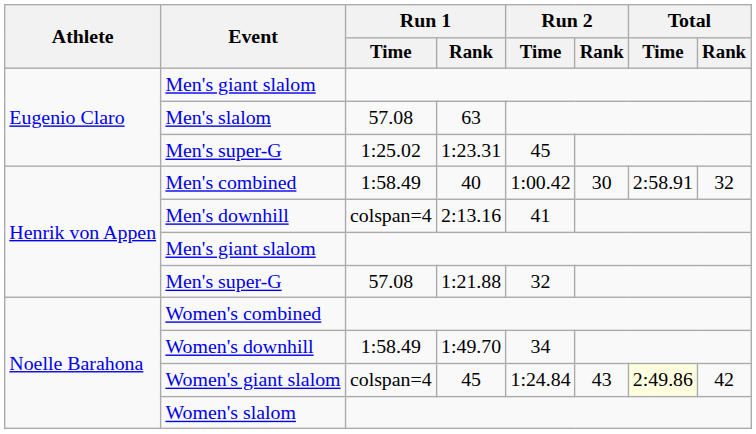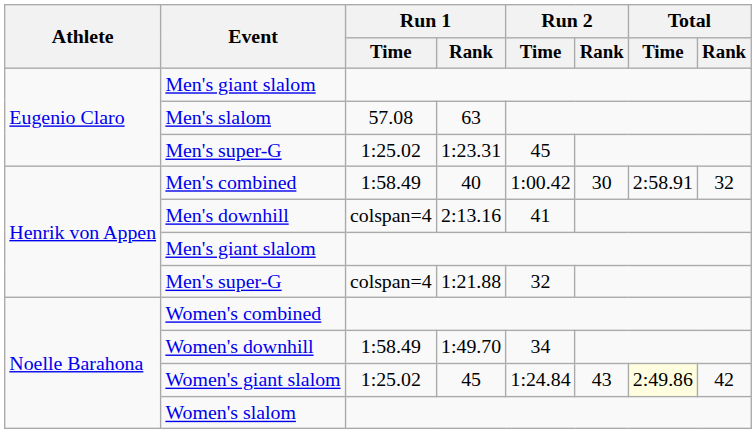(391, 281) 57.08 -> (391, 281) colspan=4
(391, 380) colspan=4 -> (391, 380) 1:25.02
